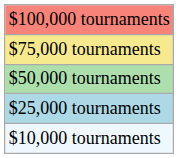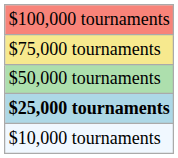(85, 108) normal -> (89, 108) bold
